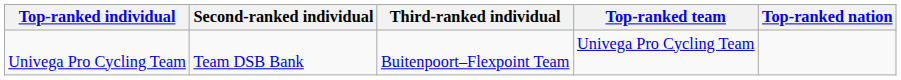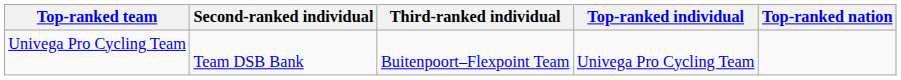columns swapped: (97, 17) <-> (666, 17)
